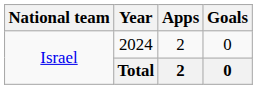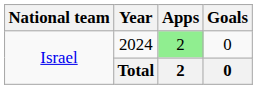(181, 44) no background -> (181, 44) lightgreen background
